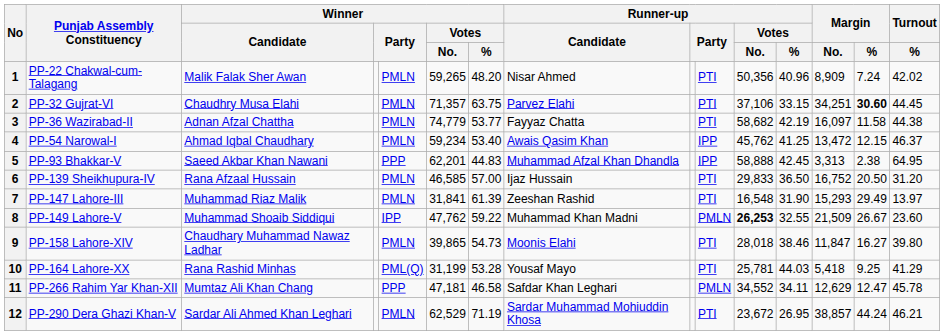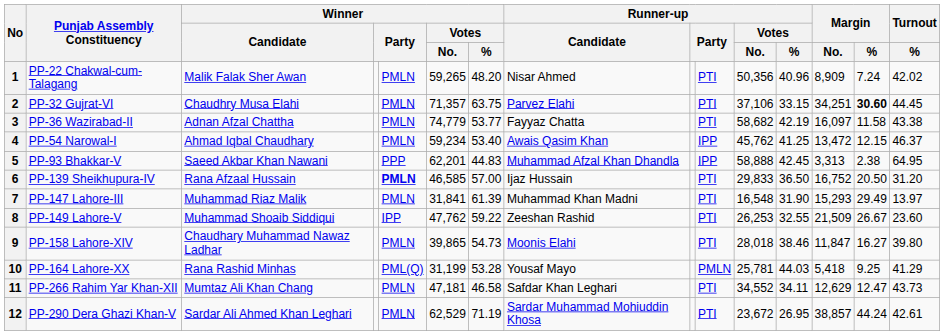(907, 122) 44.38 -> (907, 122) 43.38
(398, 179) normal -> (399, 179) bold
(551, 198) Zeeshan Rashid -> (572, 198) Muhammad Khan Madni
(572, 217) Muhammad Khan Madni -> (551, 217) Zeeshan Rashid
(715, 217) PMLN -> (707, 217) PTI
(755, 217) bold -> (755, 217) normal
(707, 269) PTI -> (715, 269) PMLN
(394, 288) PPP -> (398, 288) PMLN
(715, 288) PMLN -> (707, 288) PTI
(907, 288) 45.78 -> (907, 288) 43.73
(907, 314) 46.21 -> (907, 314) 42.61
